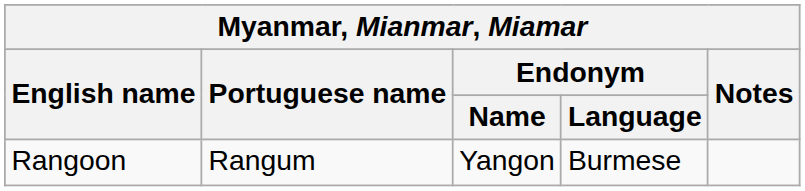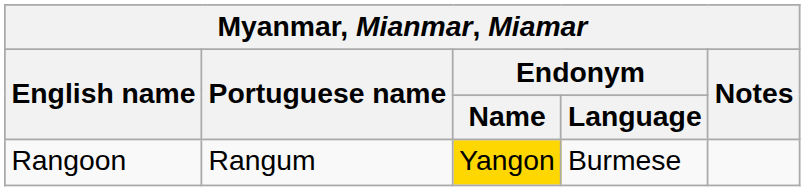(507, 161) no background -> (507, 161) gold background
